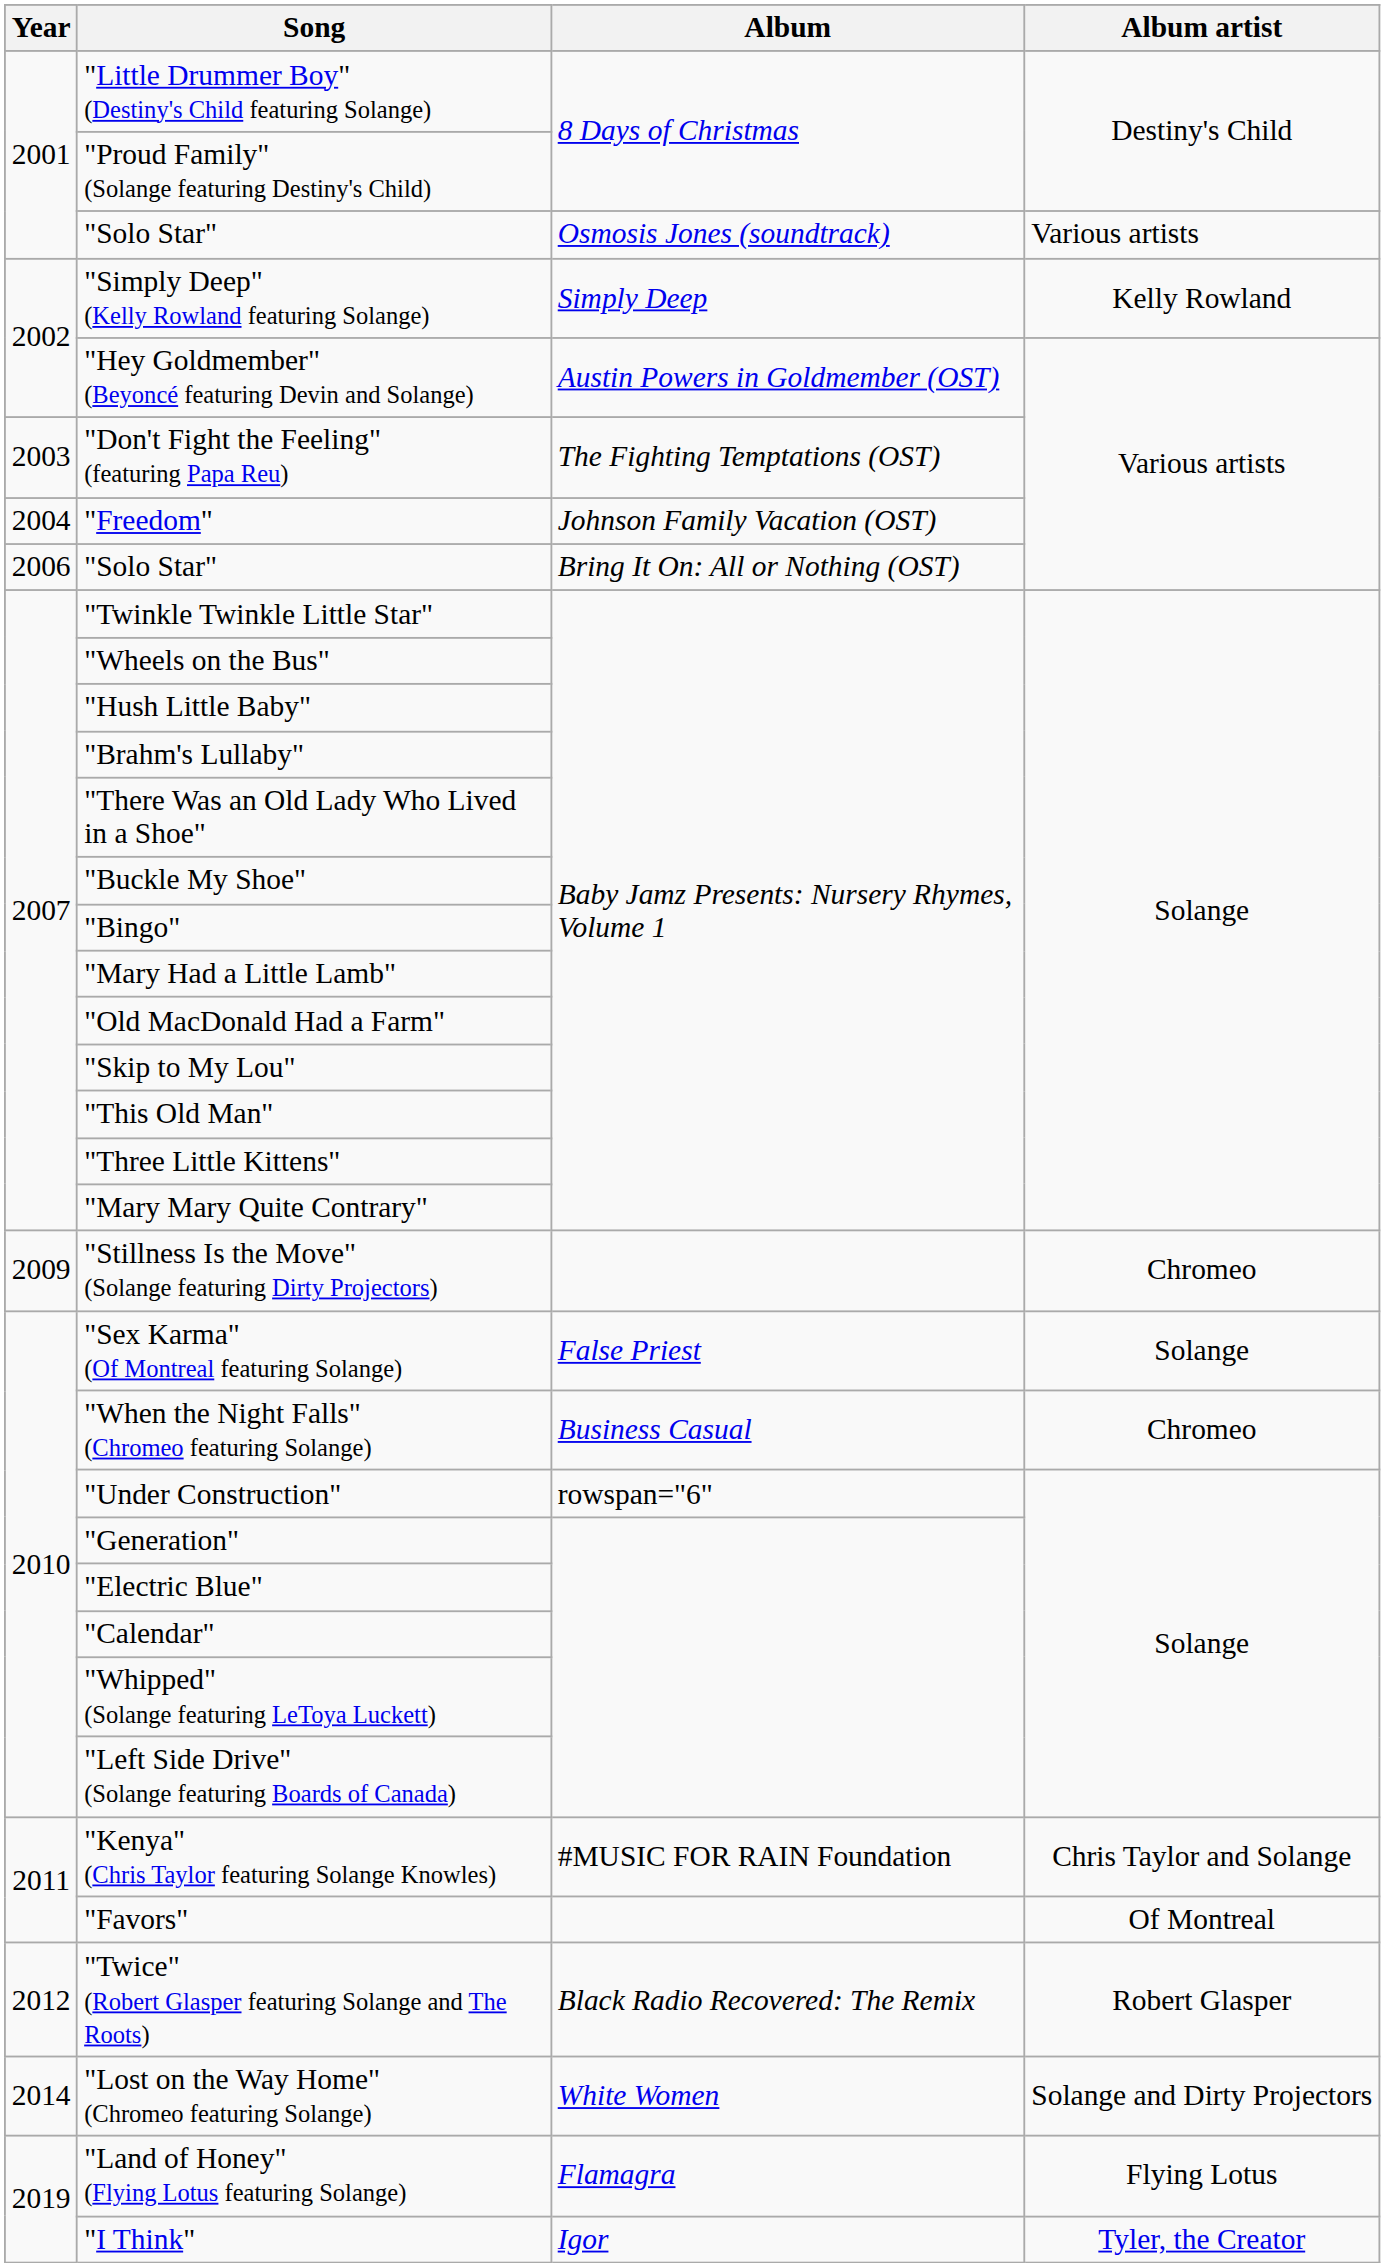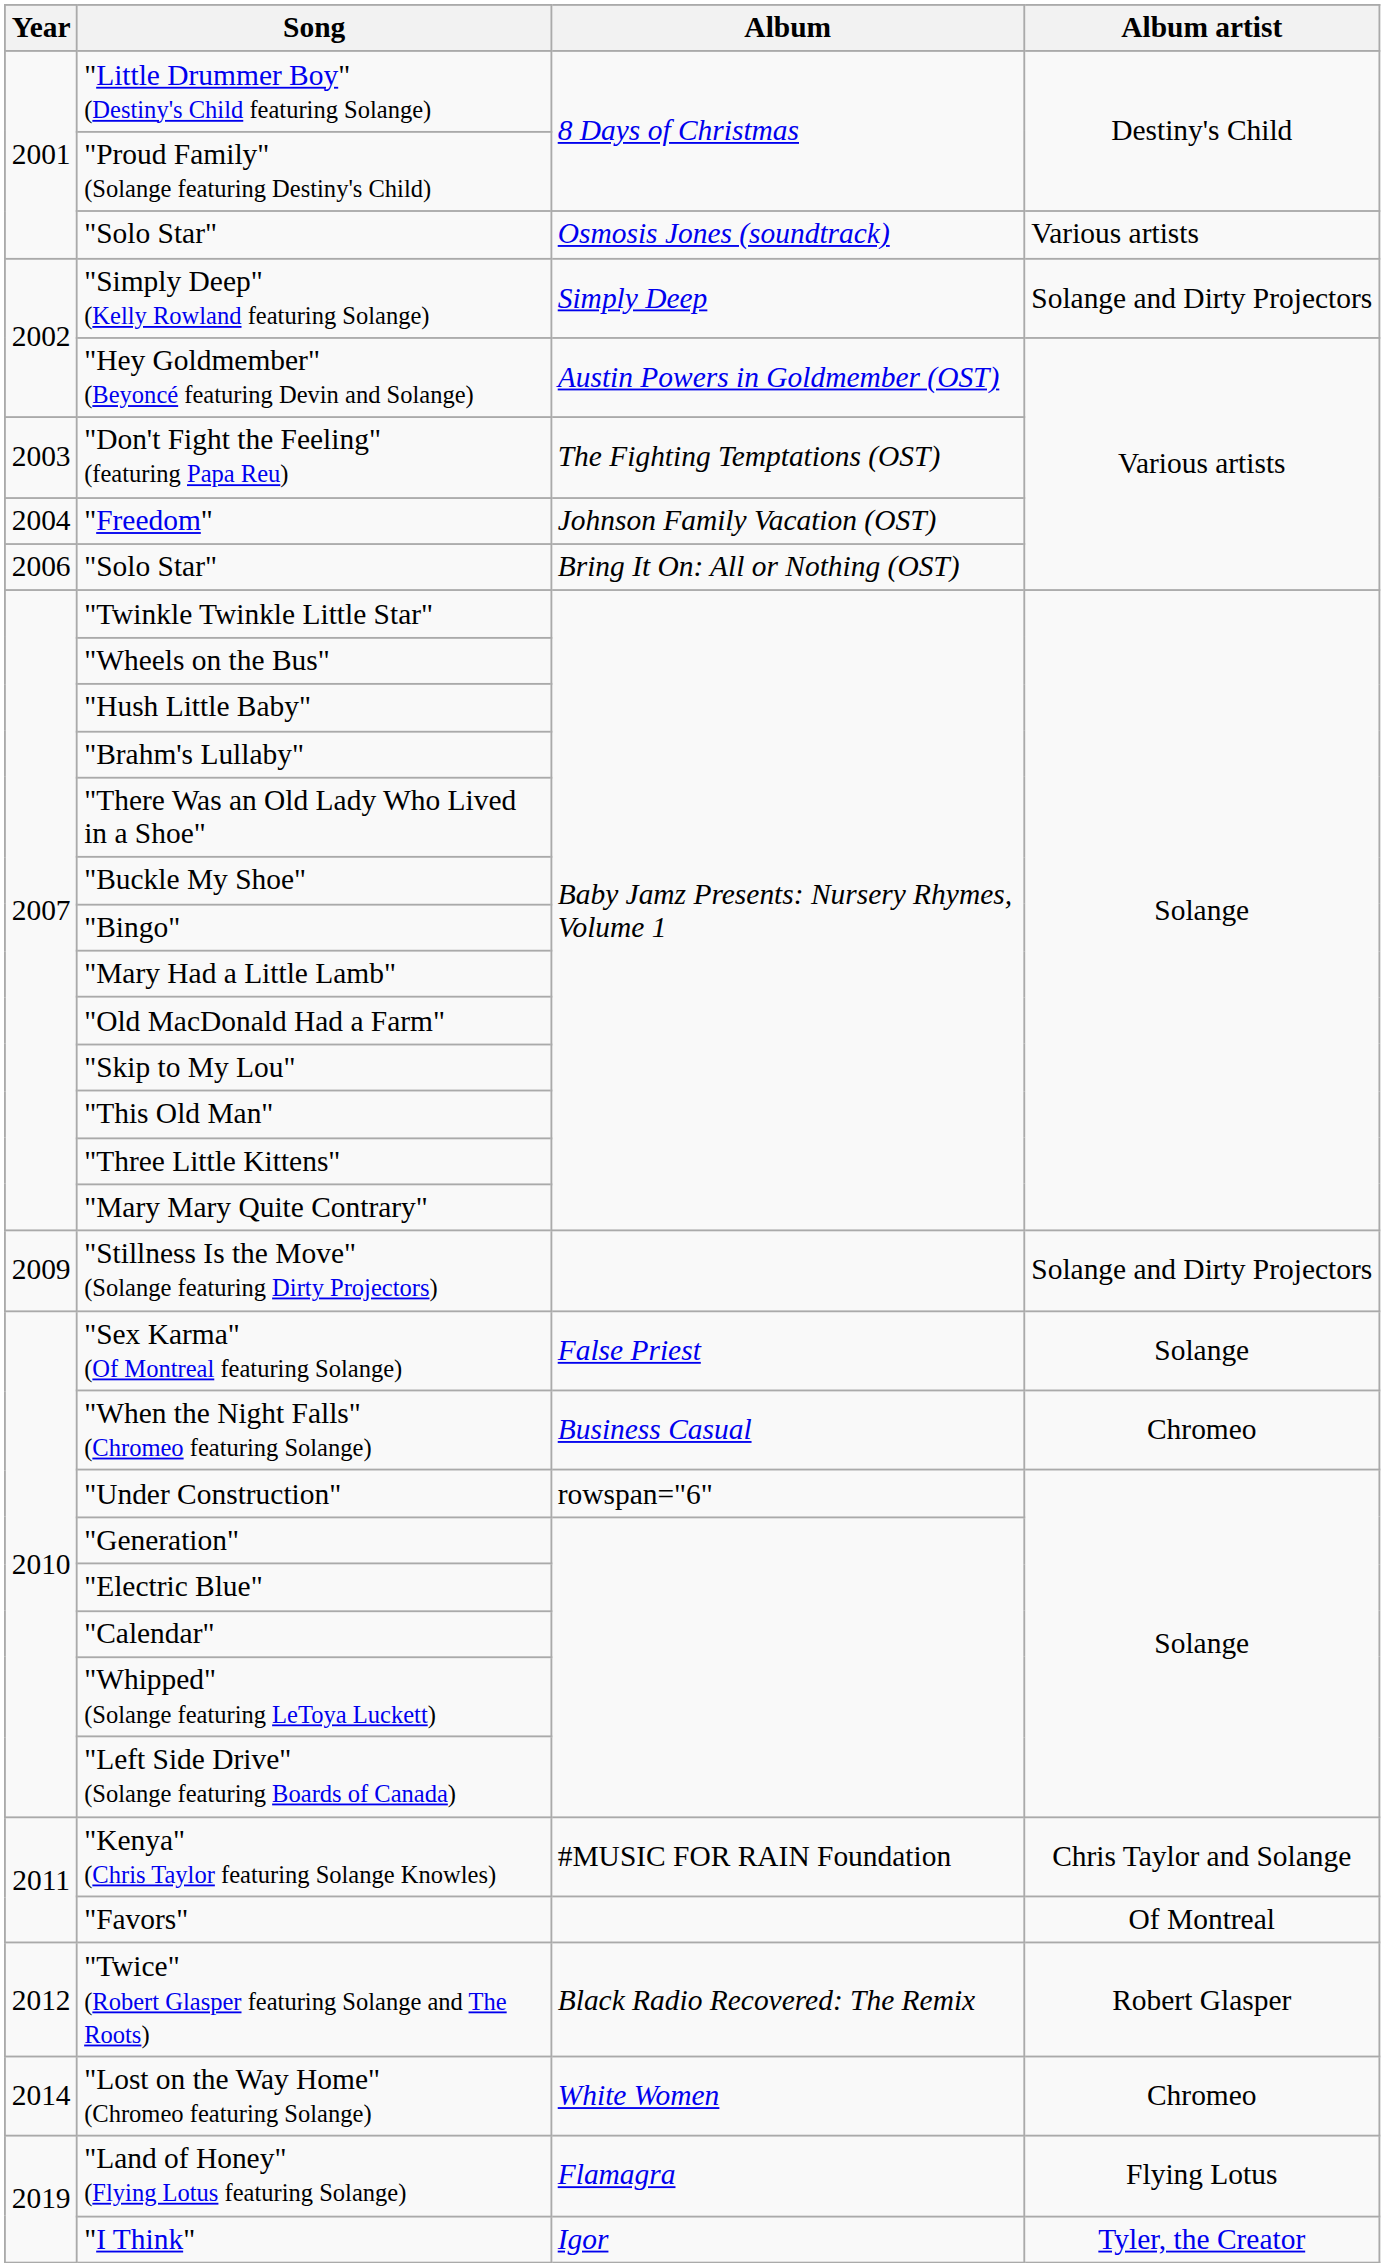(1202, 297) Kelly Rowland -> (1202, 297) Solange and Dirty Projectors
(1202, 1270) Chromeo -> (1202, 1270) Solange and Dirty Projectors
(1202, 2095) Solange and Dirty Projectors -> (1202, 2095) Chromeo
